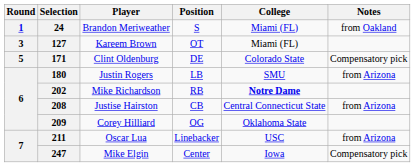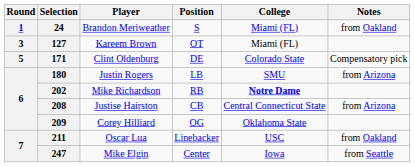(369, 138) from Arizona -> (369, 138) from Oakland
(369, 153) Compensatory pick -> (369, 153) from Seattle
